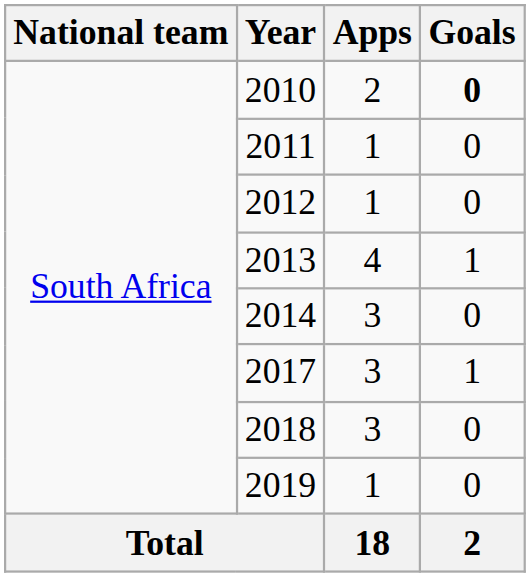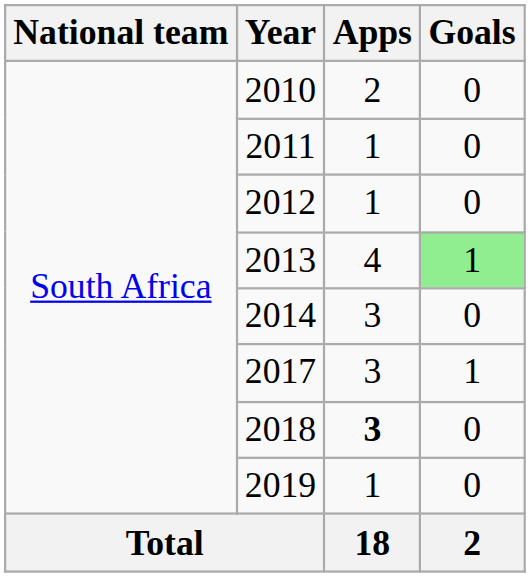(472, 89) bold -> (472, 89) normal
(472, 259) no background -> (472, 259) lightgreen background
(372, 428) normal -> (372, 428) bold
